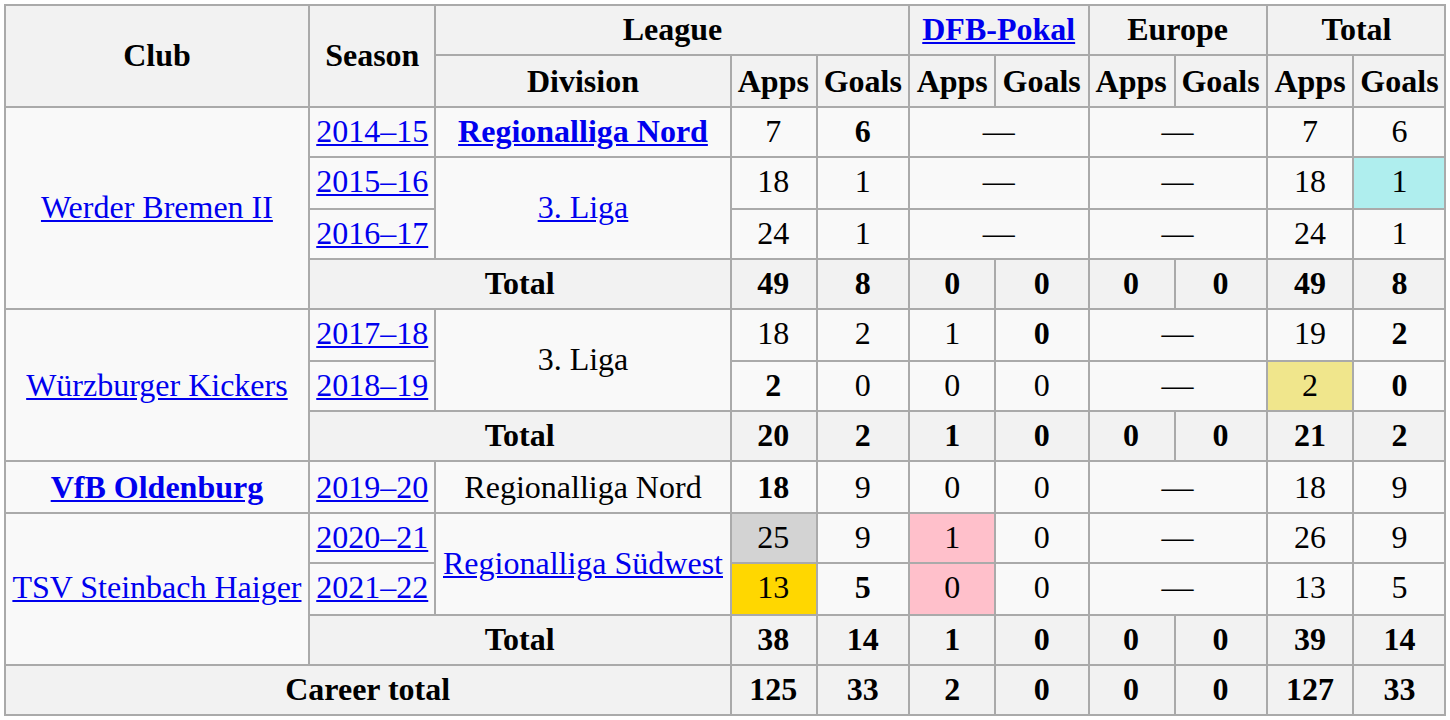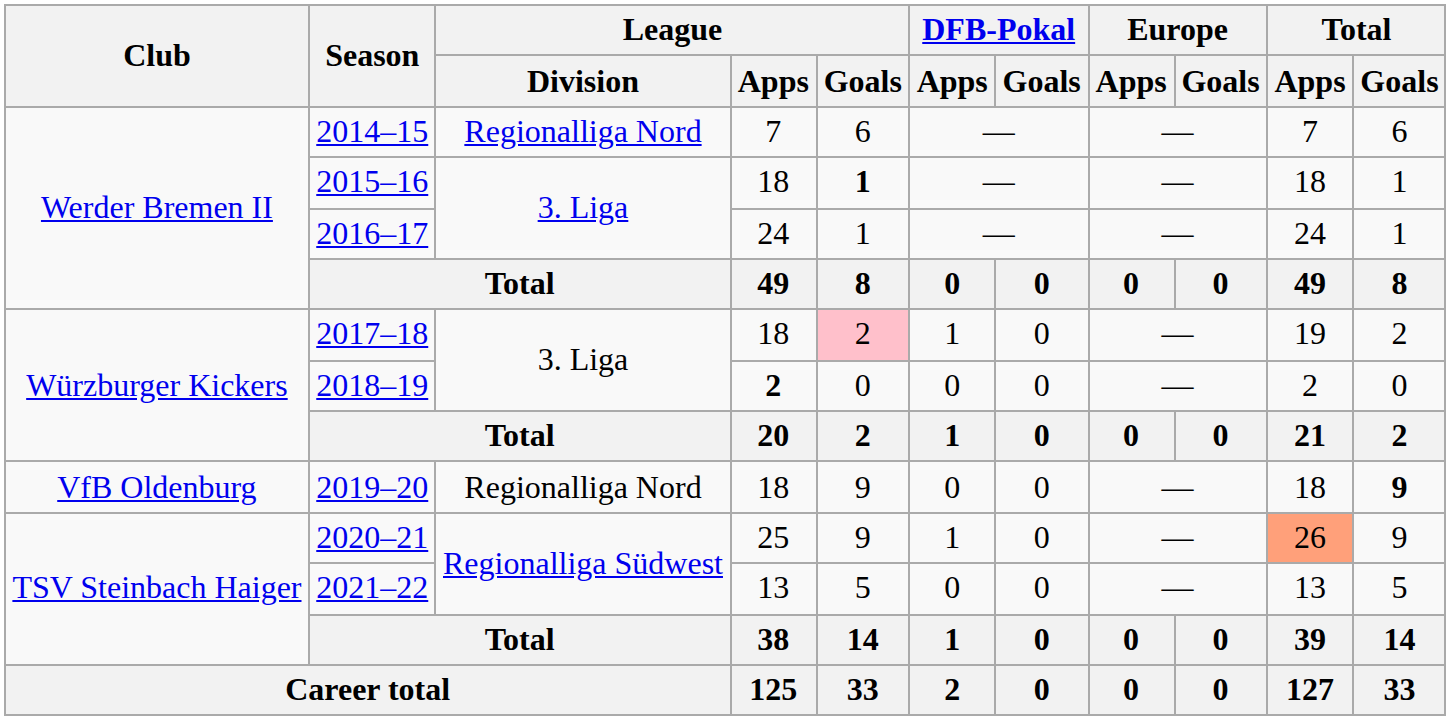(583, 131) bold -> (583, 131) normal
(863, 131) bold -> (863, 131) normal
(863, 182) normal -> (863, 182) bold
(1399, 182) paleturquoise background -> (1399, 182) no background
(863, 334) no background -> (863, 334) pink background
(1042, 334) bold -> (1042, 334) normal
(1399, 334) bold -> (1399, 334) normal
(1310, 385) khaki background -> (1310, 385) no background
(1399, 385) bold -> (1399, 385) normal
(157, 486) bold -> (157, 486) normal
(773, 486) bold -> (773, 486) normal
(1399, 486) normal -> (1399, 486) bold
(773, 537) lightgrey background -> (773, 537) no background
(952, 537) pink background -> (952, 537) no background
(1310, 537) no background -> (1310, 537) lightsalmon background
(773, 588) gold background -> (773, 588) no background
(863, 588) bold -> (863, 588) normal
(952, 588) pink background -> (952, 588) no background
